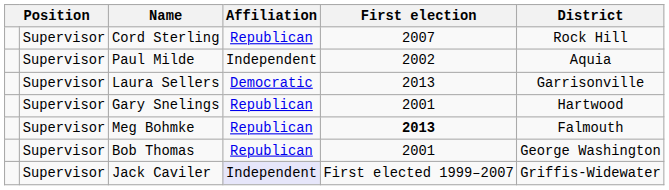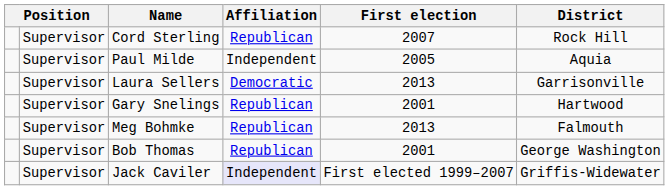(419, 61) 2002 -> (419, 61) 2005
(419, 128) bold -> (419, 128) normal
